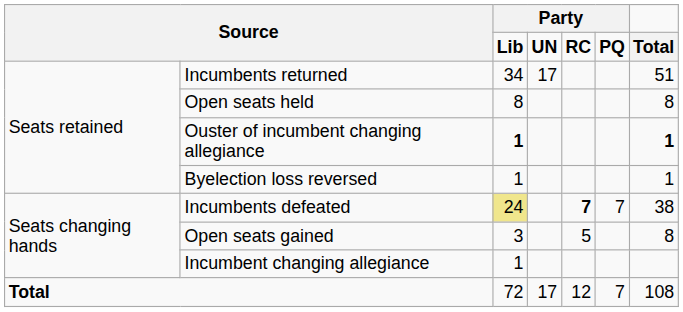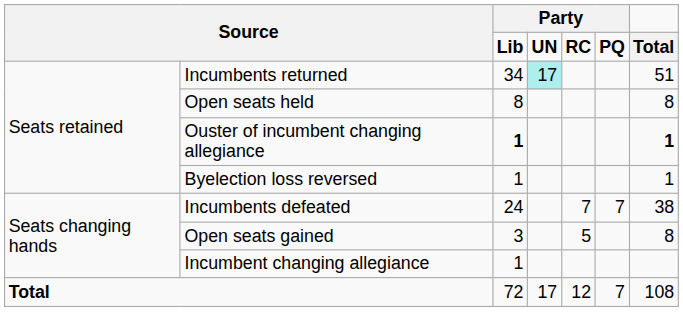(547, 74) no background -> (547, 74) paleturquoise background
(514, 207) khaki background -> (514, 207) no background
(586, 207) bold -> (586, 207) normal
